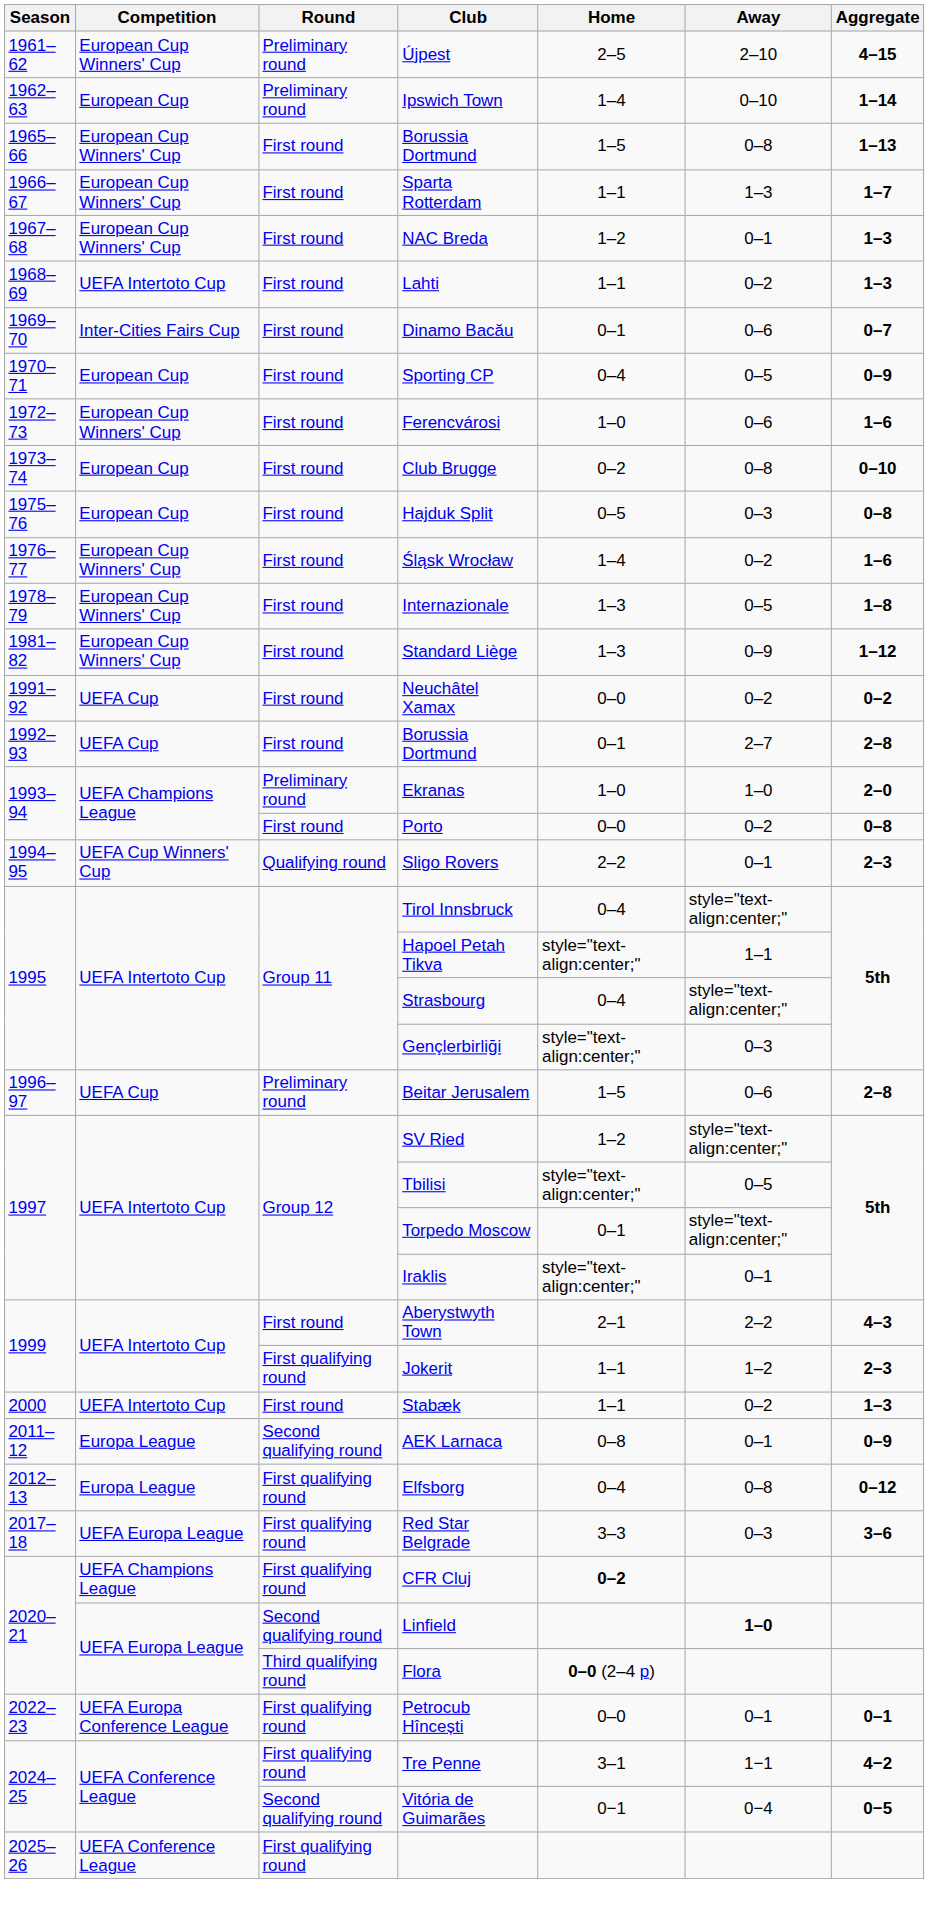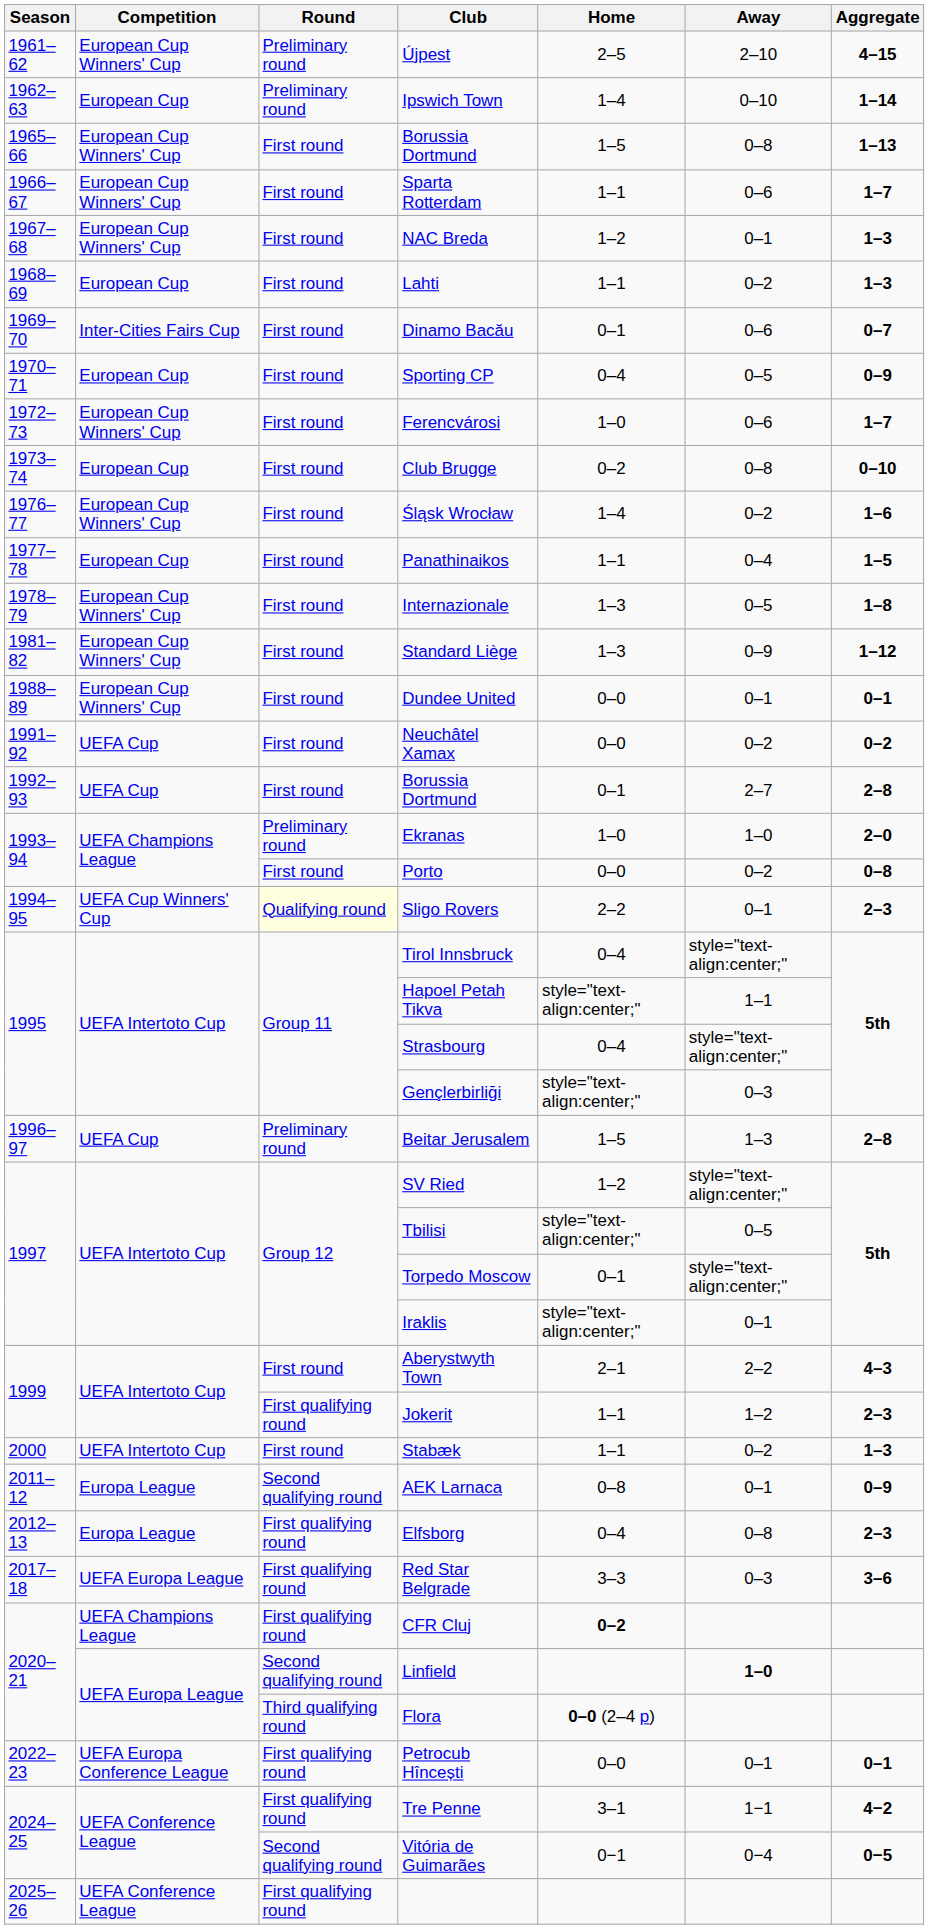(758, 192) 1–3 -> (758, 192) 0–6
(152, 284) UEFA Intertoto Cup -> (134, 284) European Cup
(878, 422) 1–6 -> (878, 422) 1–7
- row: (32, 514)
+ row: (32, 560)
+ row: (32, 698)
(324, 862) no background -> (324, 908) lightyellow background
(758, 1092) 0–6 -> (758, 1138) 1–3
(878, 1487) 0–12 -> (878, 1533) 2–3
